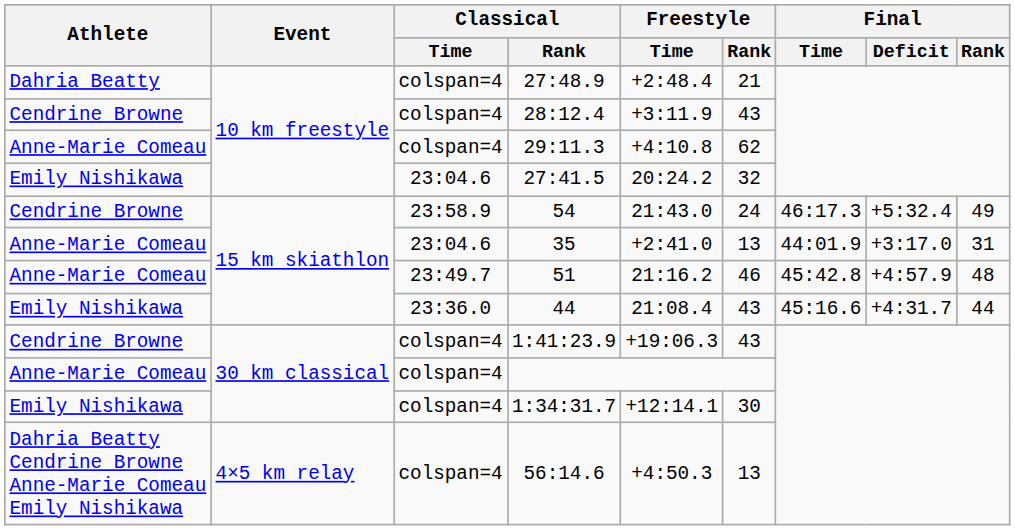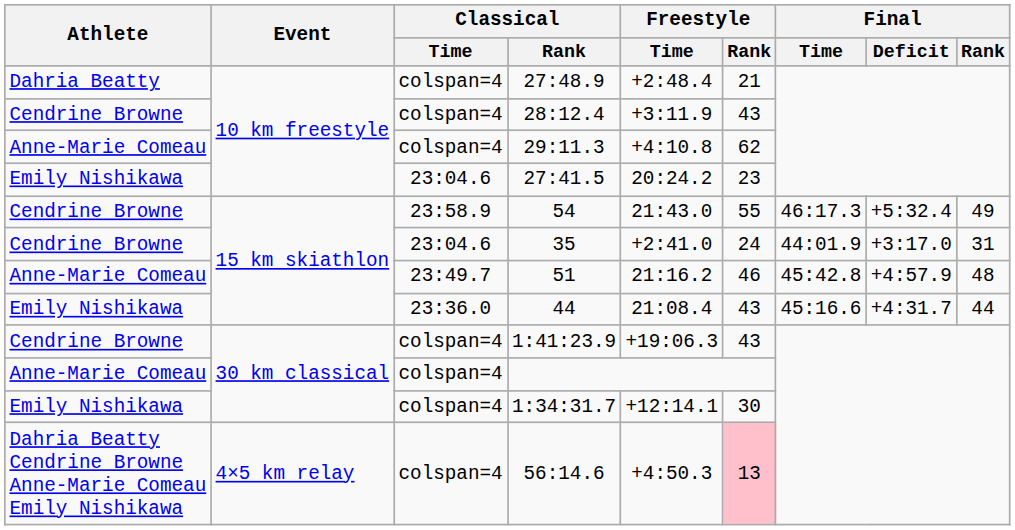(749, 179) 32 -> (749, 179) 23
(749, 212) 24 -> (749, 212) 55
(108, 244) Anne-Marie Comeau -> (96, 244) Cendrine Browne
(749, 244) 13 -> (749, 244) 24
(749, 473) no background -> (749, 473) pink background
